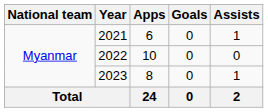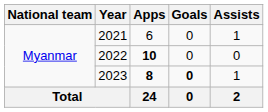(149, 55) normal -> (149, 55) bold
(149, 76) normal -> (149, 76) bold
(190, 76) normal -> (190, 76) bold
